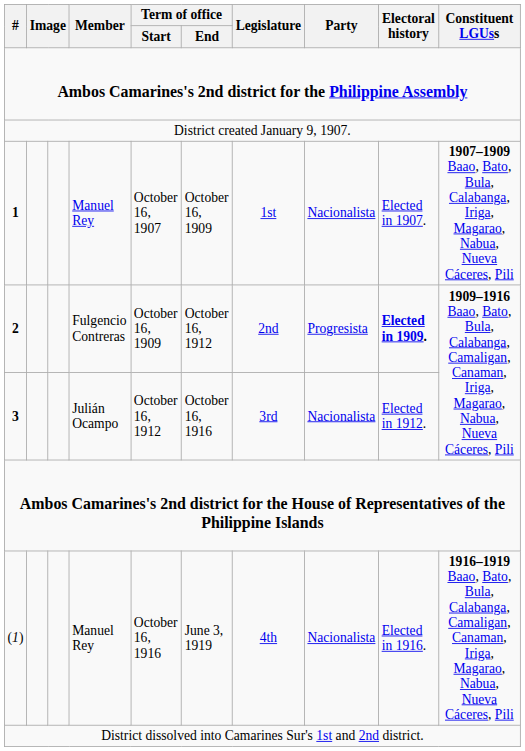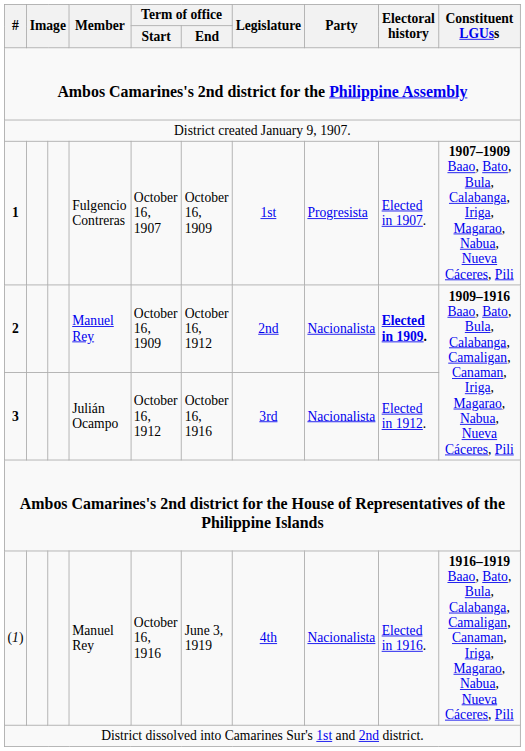(93, 213) Manuel Rey -> (99, 213) Fulgencio Contreras
(341, 213) Nacionalista -> (338, 213) Progresista
(99, 328) Fulgencio Contreras -> (93, 328) Manuel Rey
(338, 328) Progresista -> (341, 328) Nacionalista
